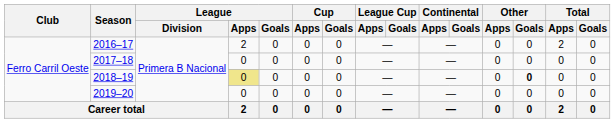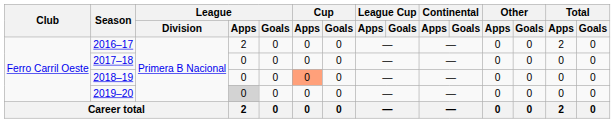(244, 77) khaki background -> (244, 77) no background
(307, 77) no background -> (307, 77) lightsalmon background
(529, 77) bold -> (529, 77) normal
(244, 93) no background -> (244, 93) lightgrey background
